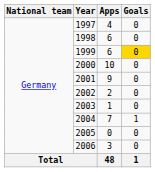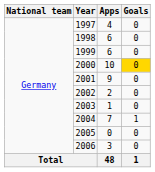(136, 52) gold background -> (136, 52) no background
(136, 65) no background -> (136, 65) gold background
